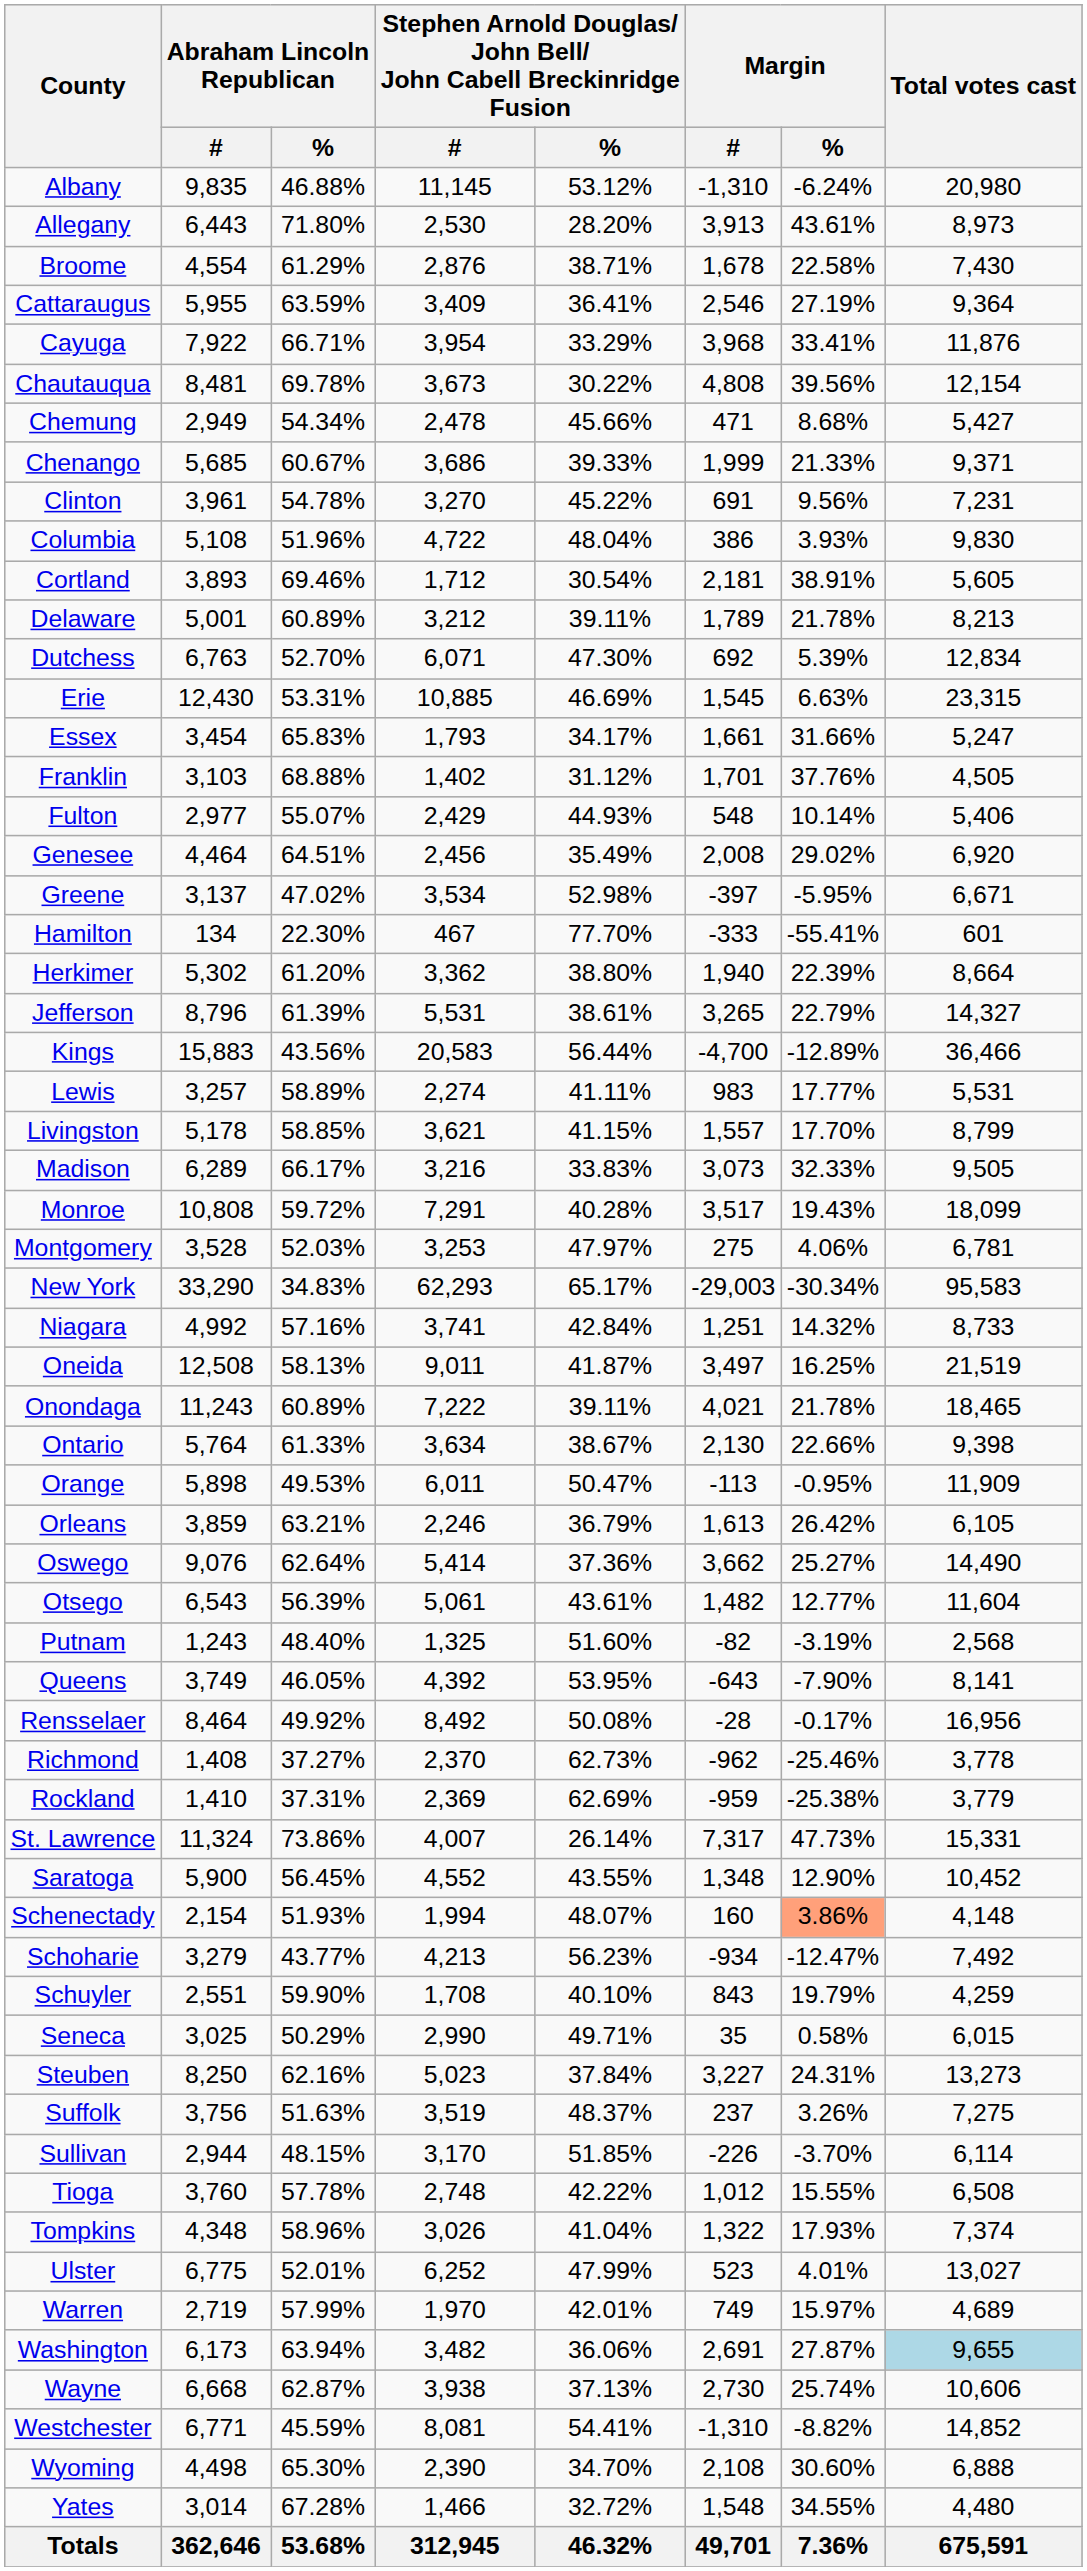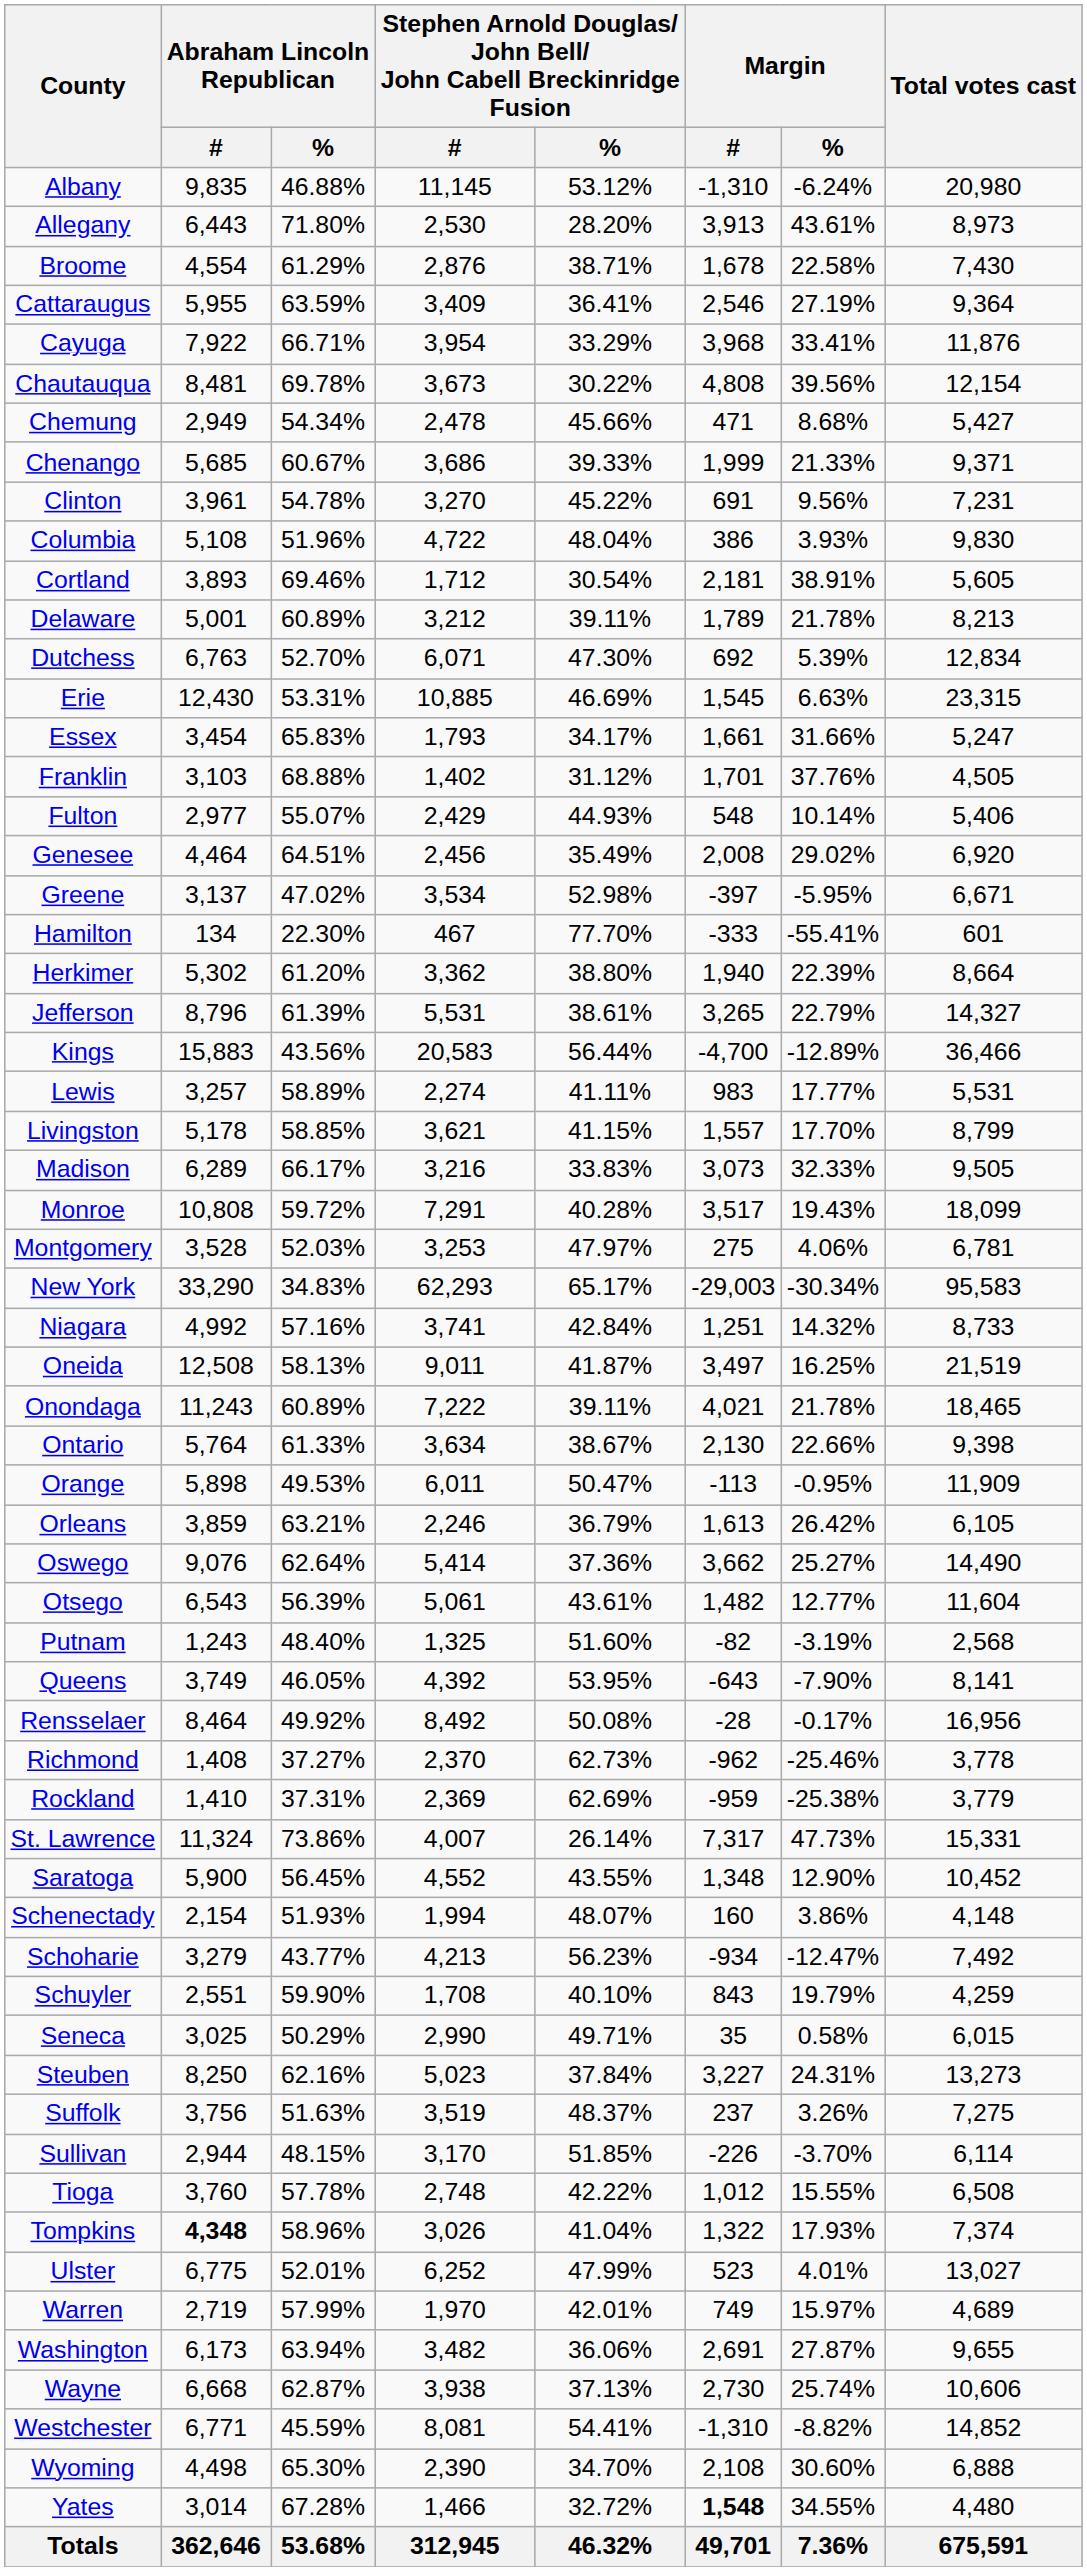(833, 1917) lightsalmon background -> (833, 1917) no background
(216, 2231) normal -> (216, 2231) bold
(983, 2349) lightblue background -> (983, 2349) no background
(733, 2507) normal -> (733, 2507) bold
